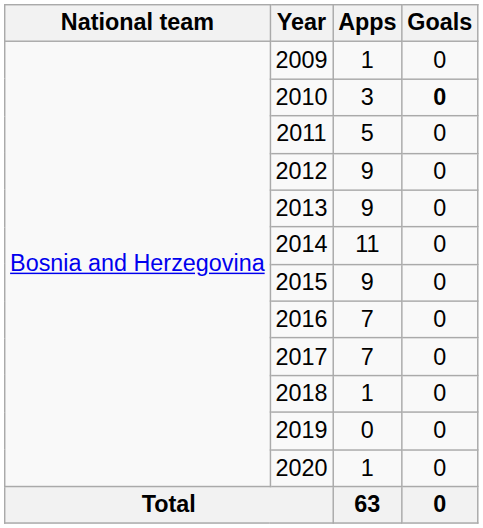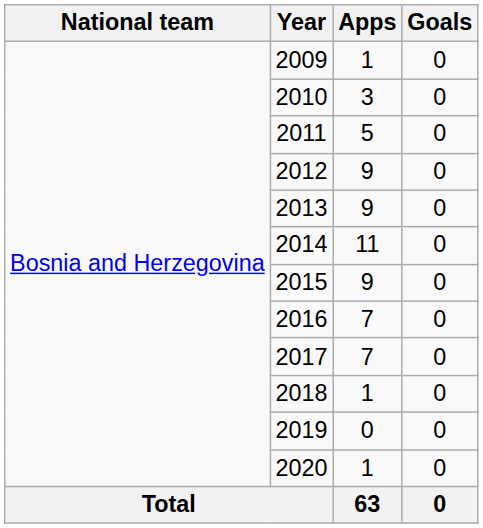(440, 97) bold -> (440, 97) normal
